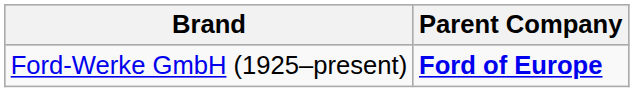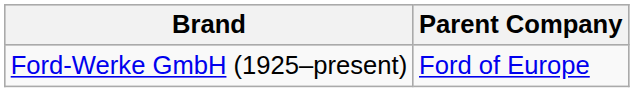(511, 65) bold -> (504, 65) normal
